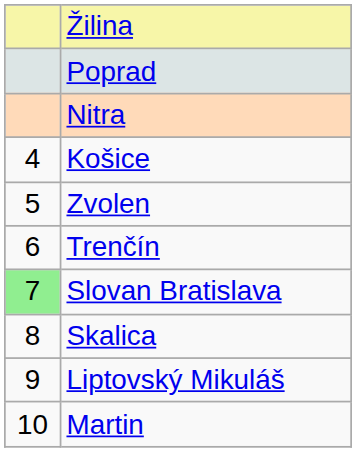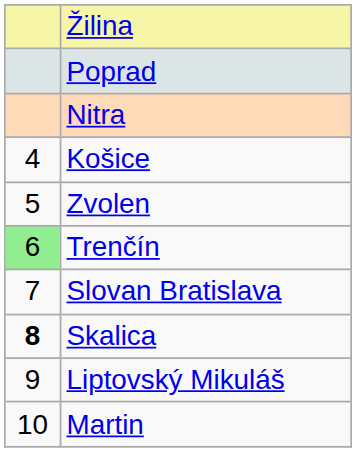(32, 247) no background -> (32, 247) lightgreen background
(32, 291) lightgreen background -> (32, 291) no background
(32, 335) normal -> (32, 335) bold
